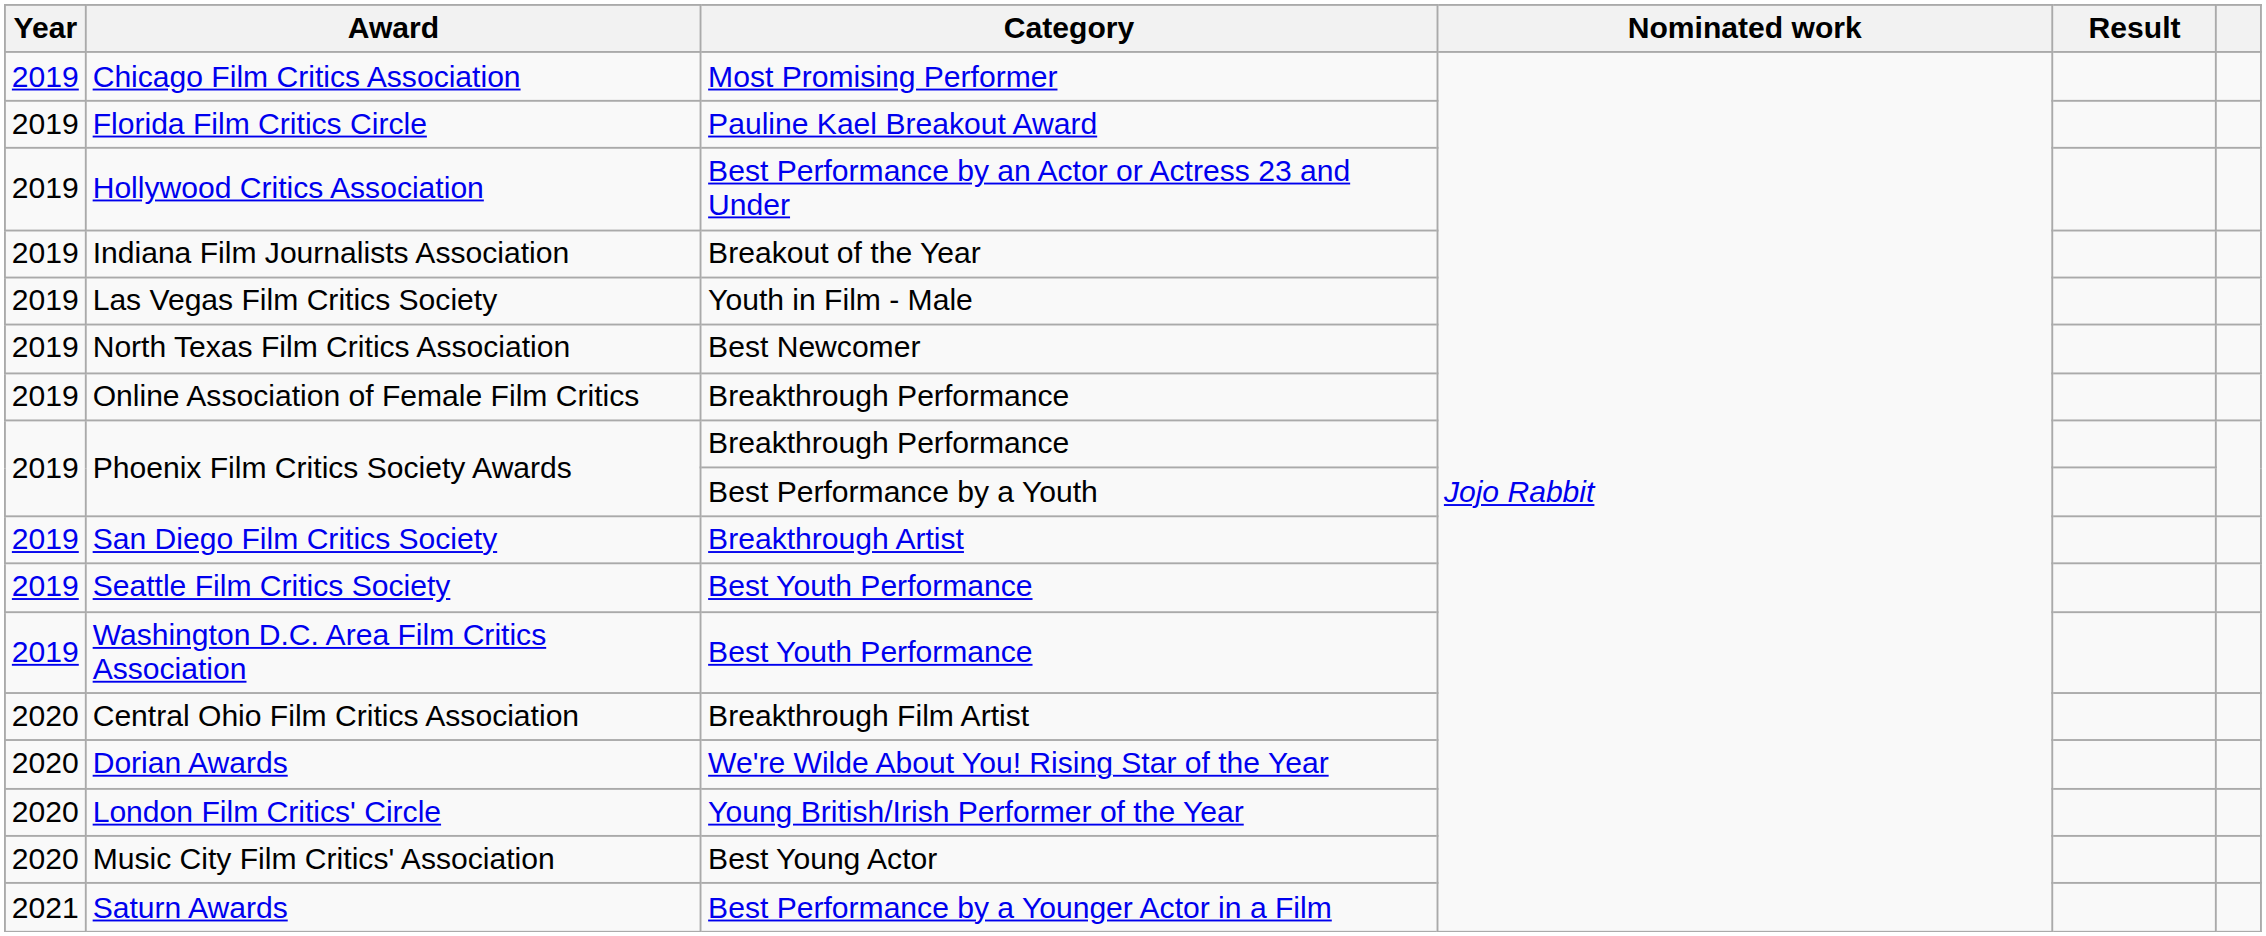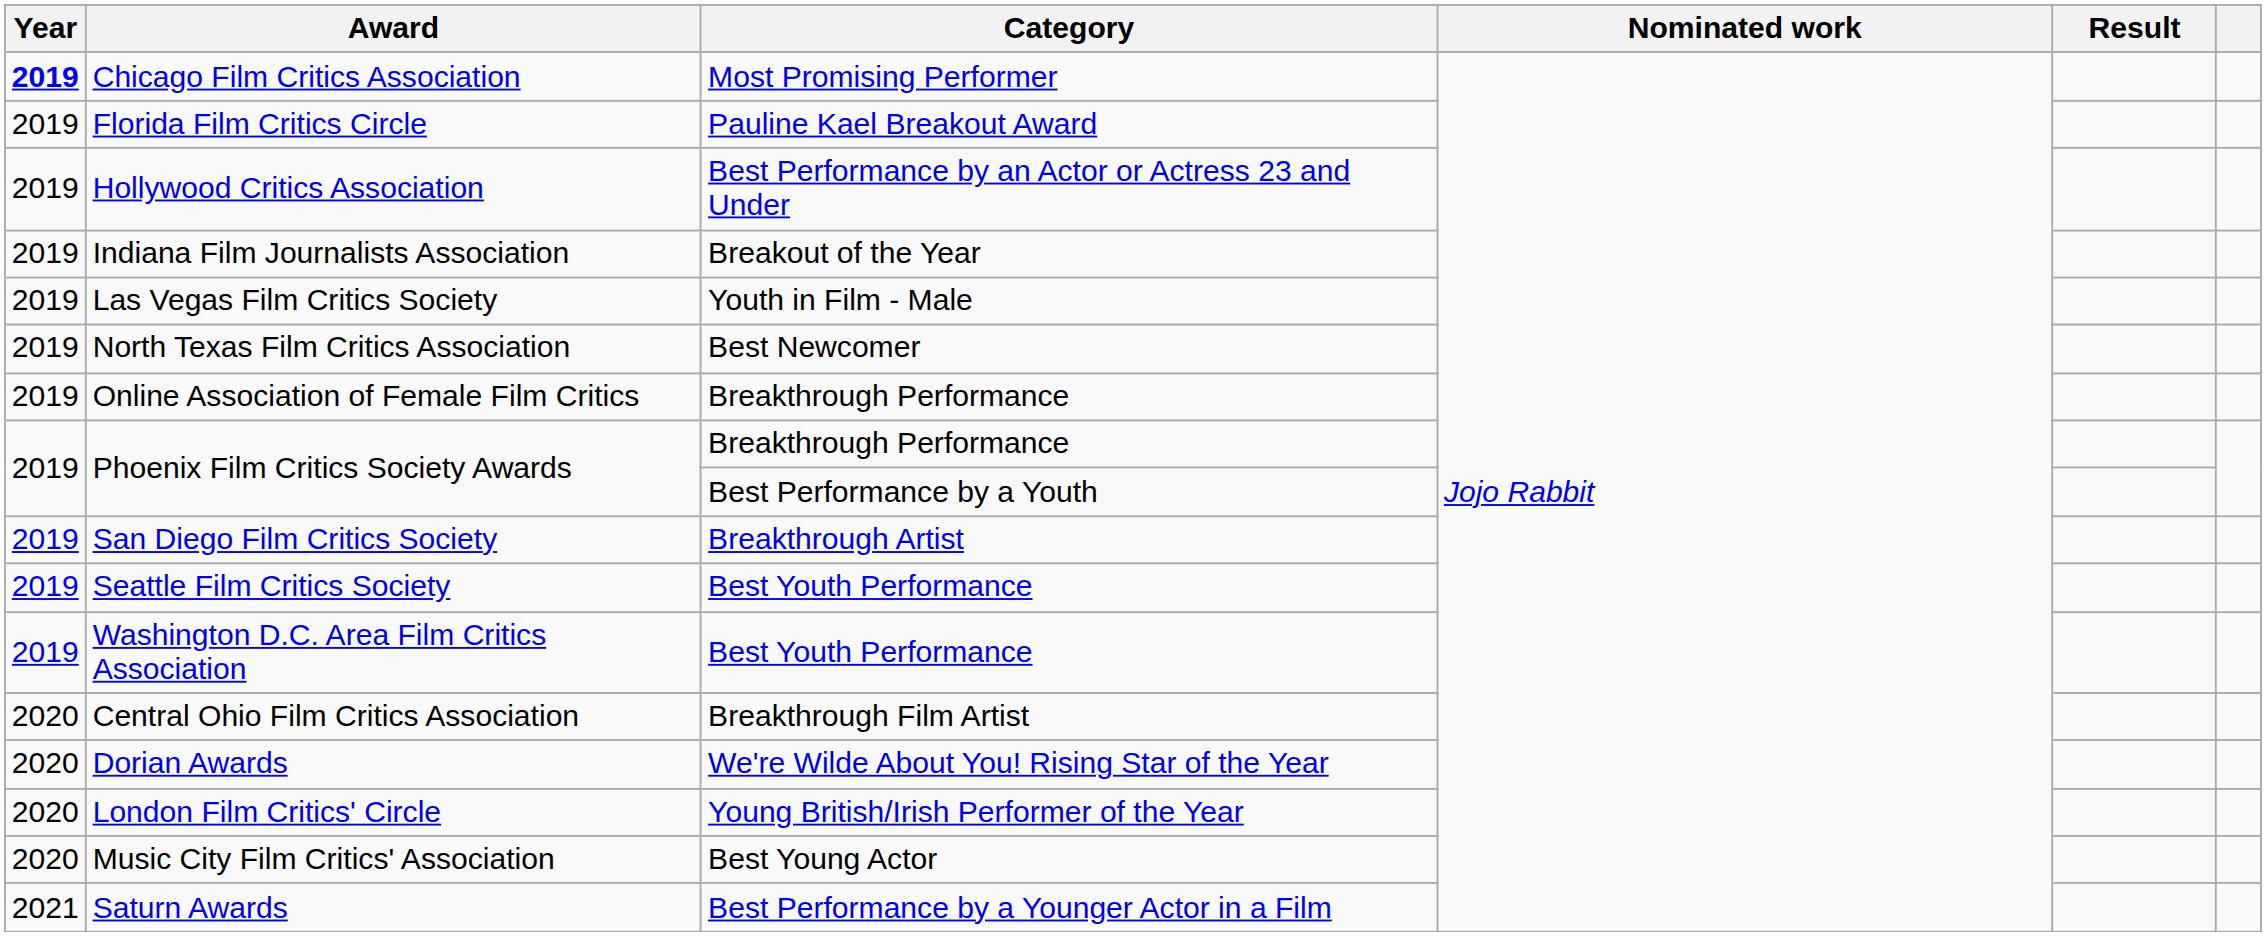(45, 76) normal -> (45, 76) bold
